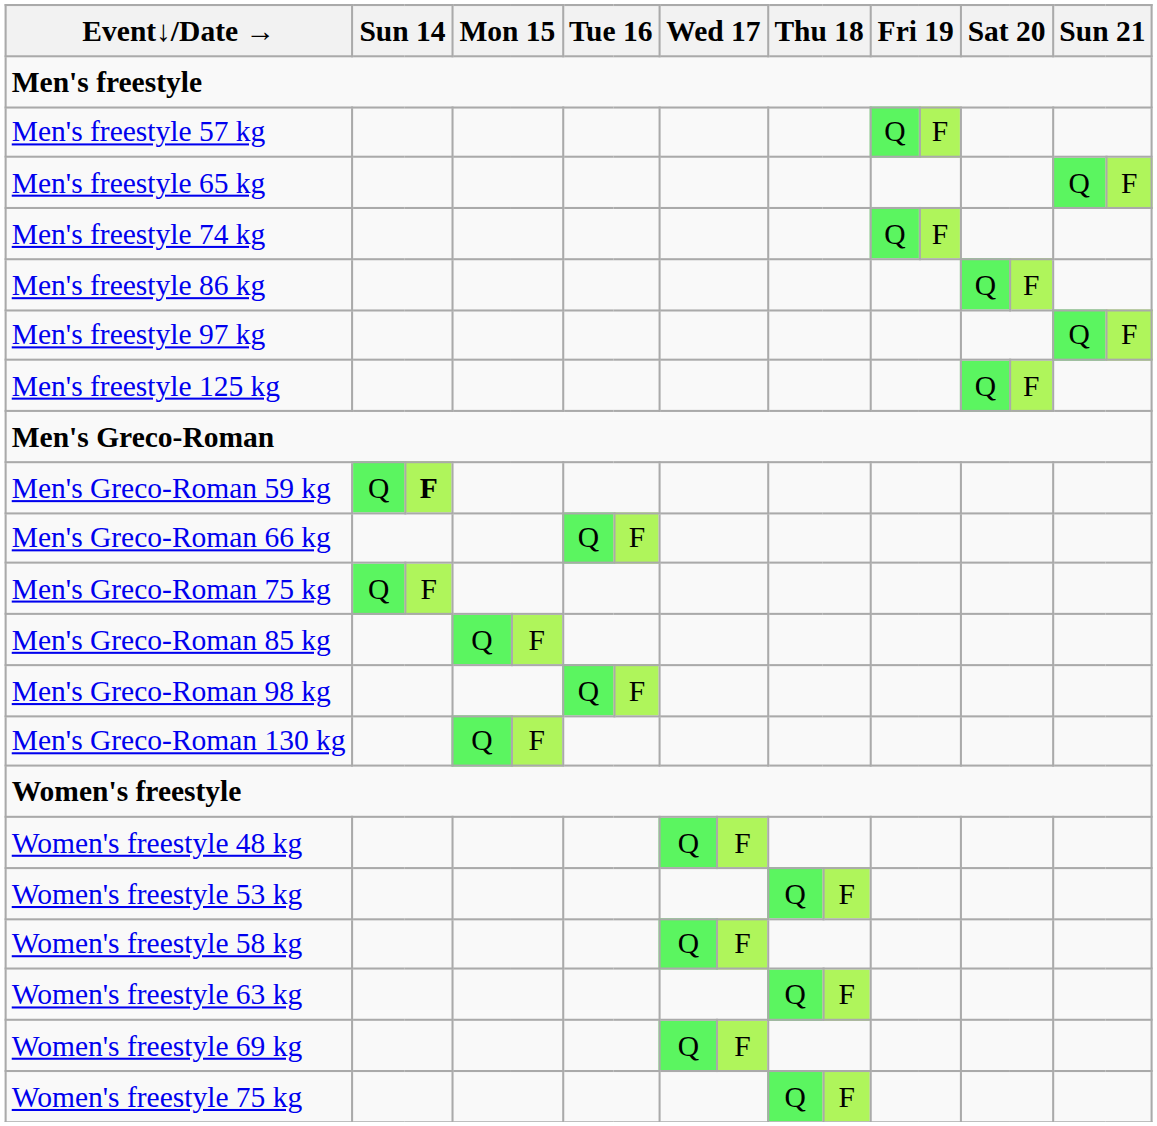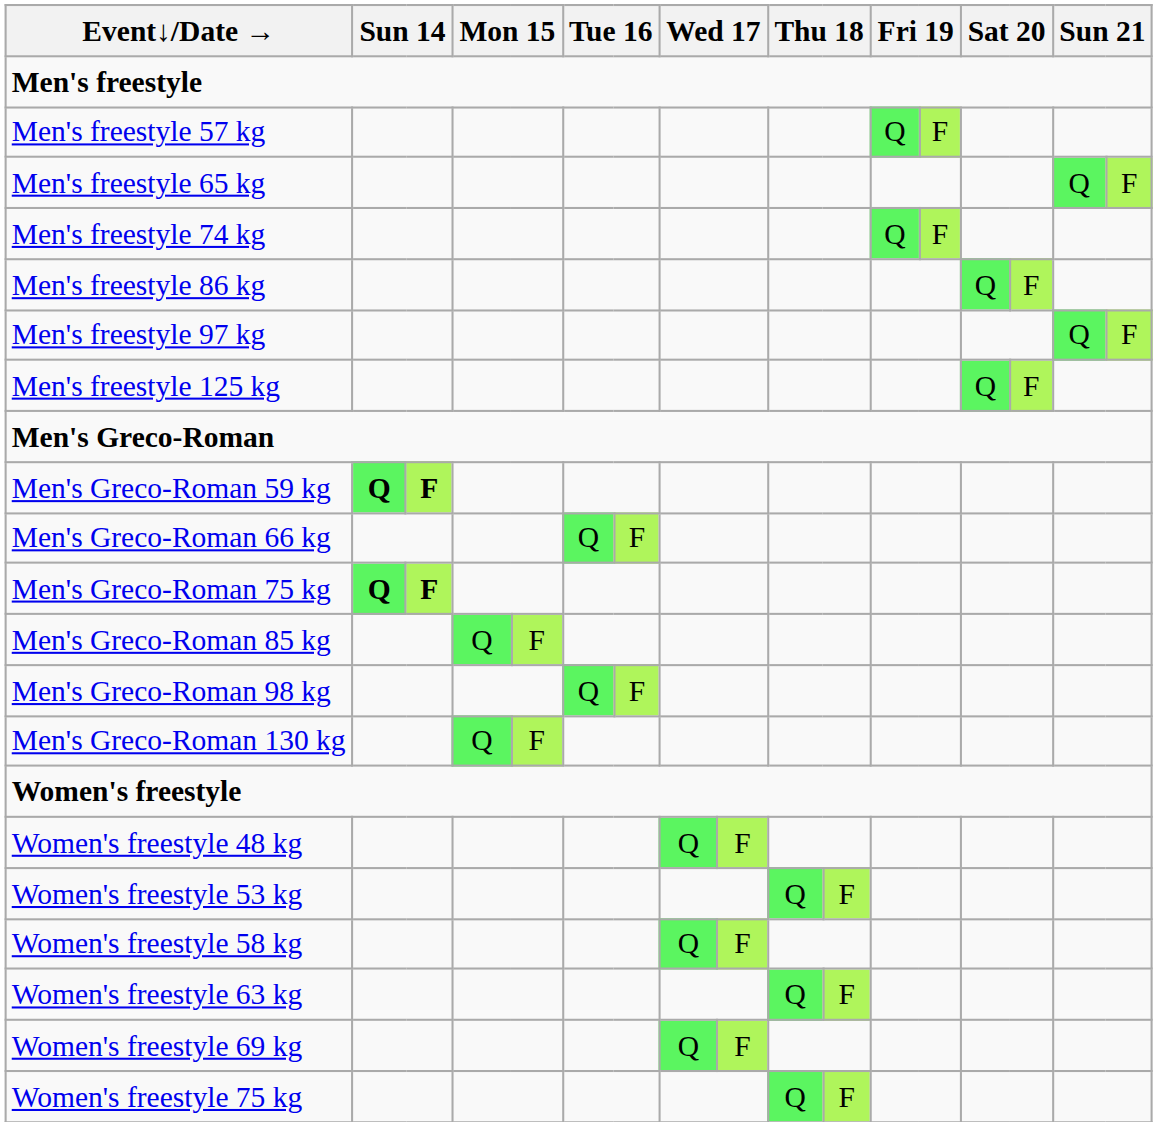(379, 487) normal -> (379, 487) bold
(379, 589) normal -> (379, 589) bold
(429, 589) normal -> (429, 589) bold
